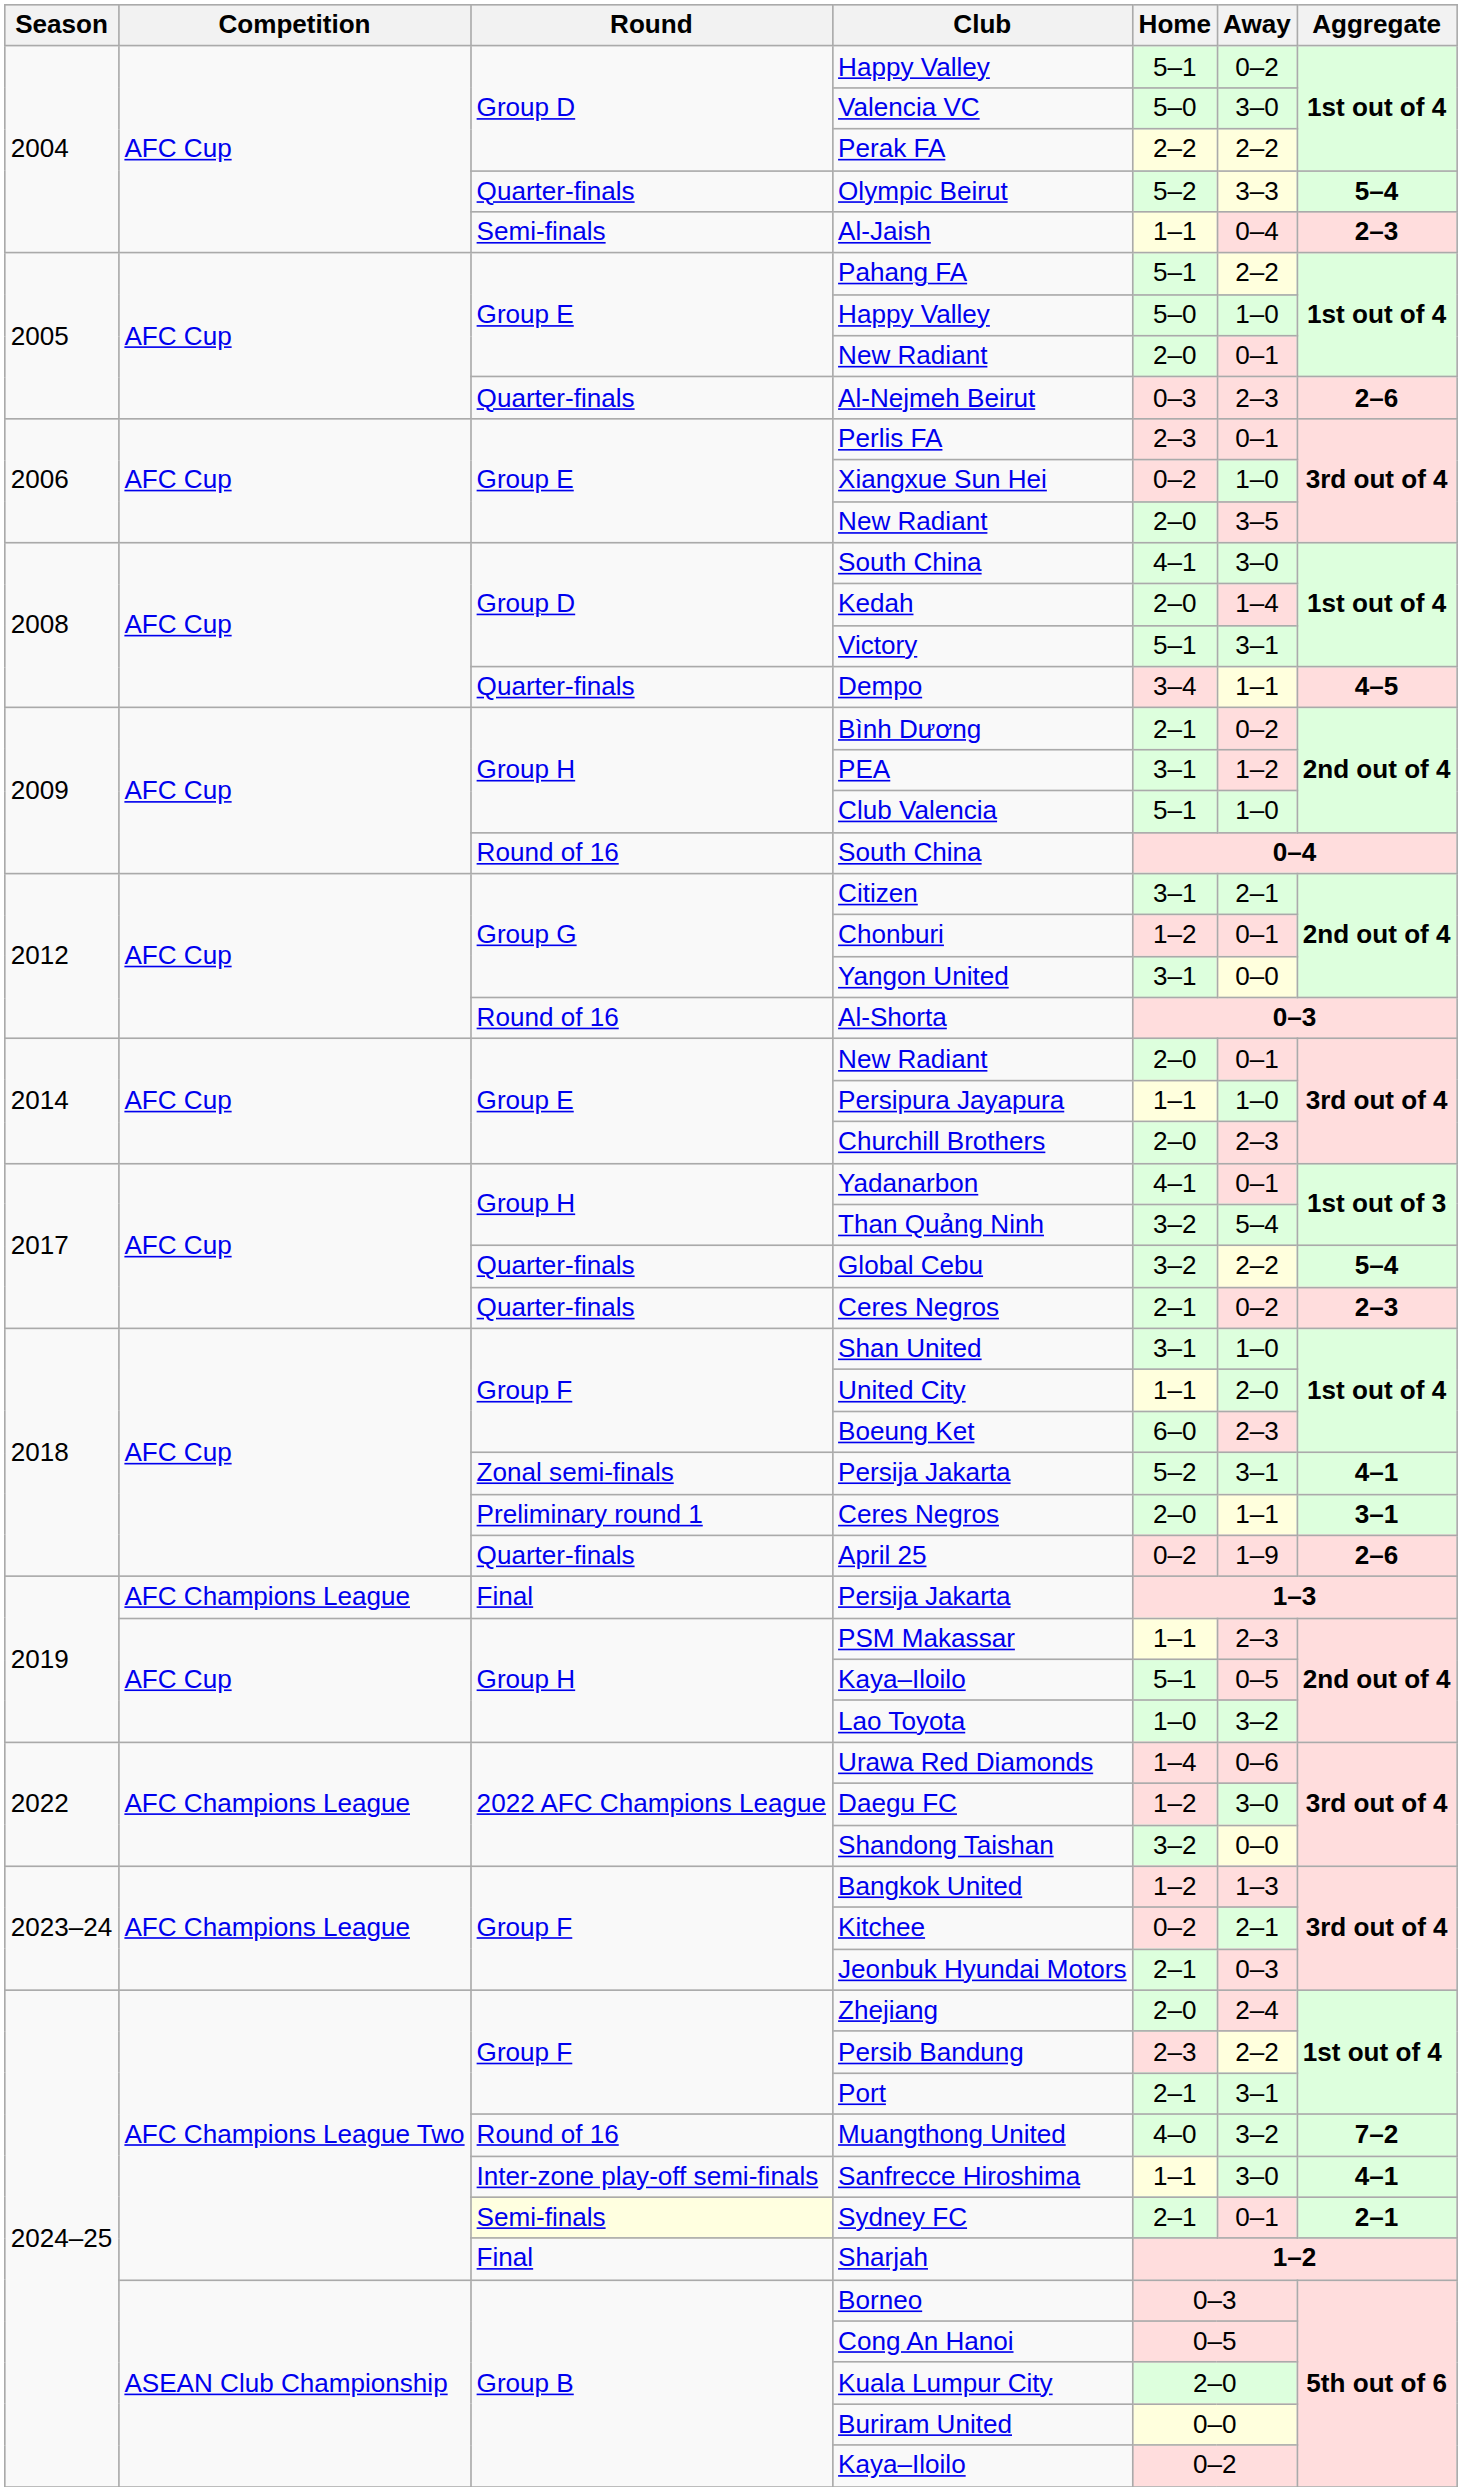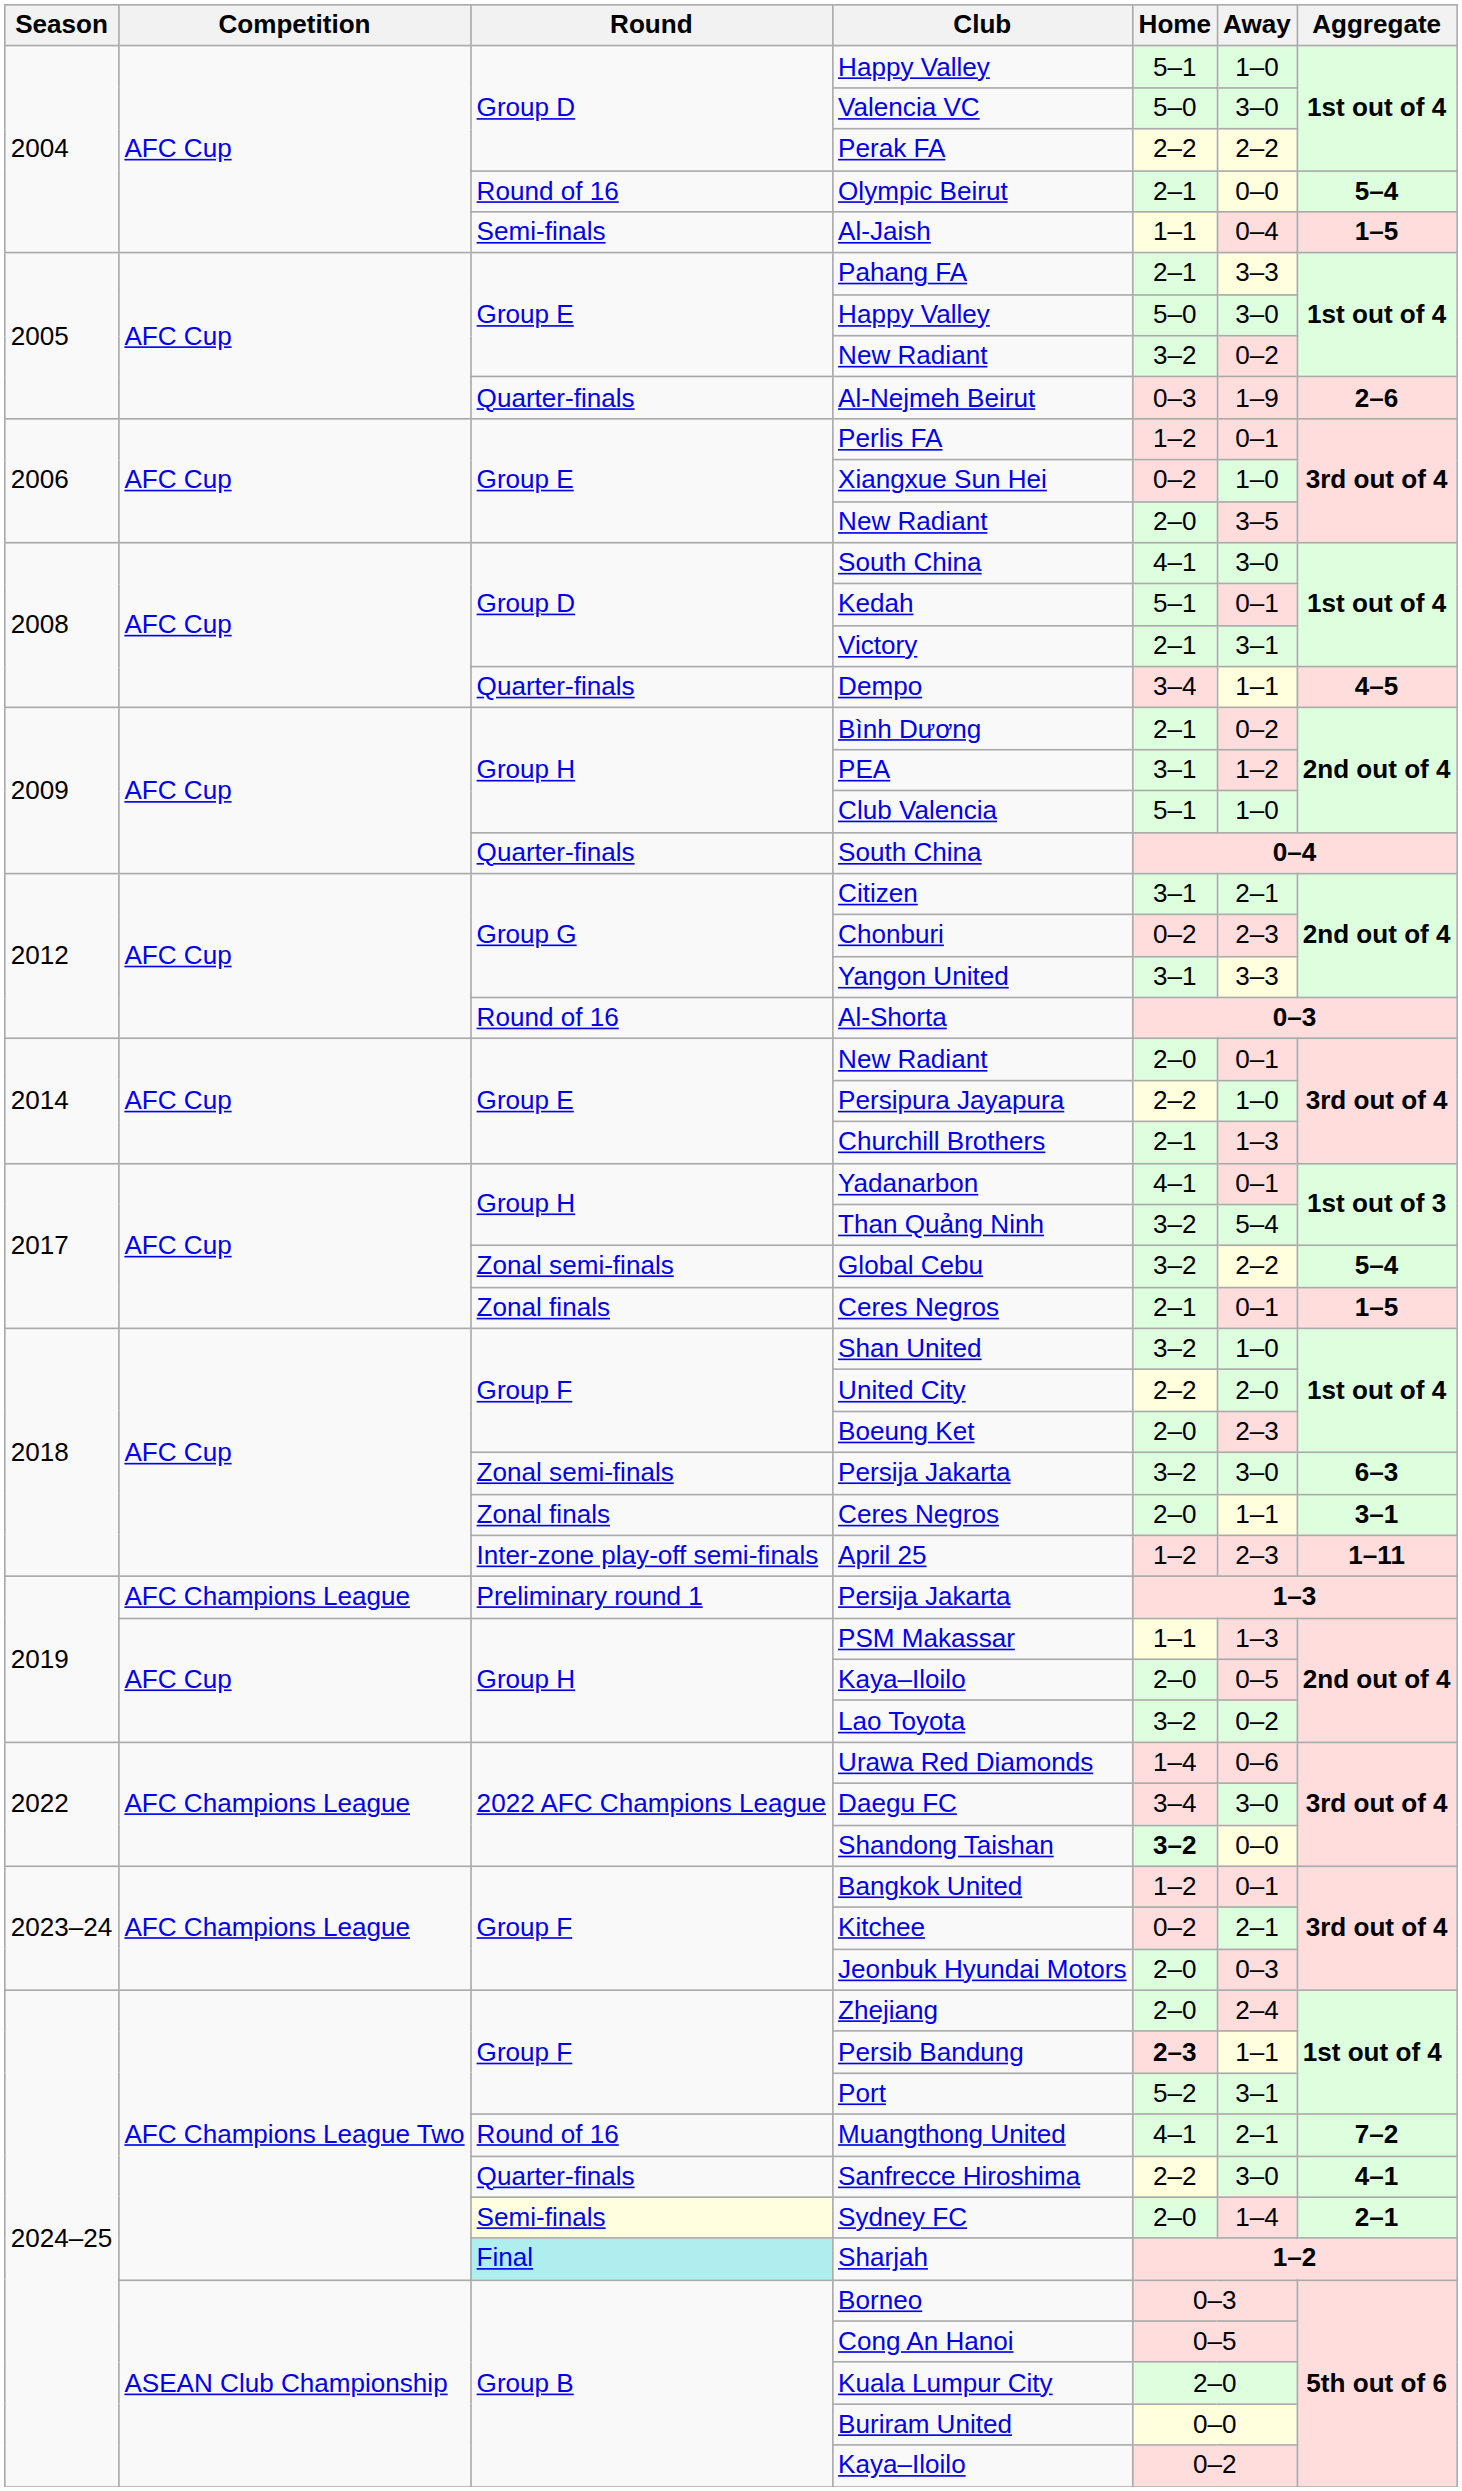(1257, 66) 0–2 -> (1257, 66) 1–0
(556, 190) Quarter-finals -> (548, 190) Round of 16
(1175, 190) 5–2 -> (1175, 190) 2–1
(1257, 190) 3–3 -> (1257, 190) 0–0
(1377, 231) 2–3 -> (1377, 231) 1–5
(1175, 273) 5–1 -> (1175, 273) 2–1
(1257, 273) 2–2 -> (1257, 273) 3–3
(1257, 314) 1–0 -> (1257, 314) 3–0
(1175, 356) 2–0 -> (1175, 356) 3–2
(1257, 356) 0–1 -> (1257, 356) 0–2
(1257, 397) 2–3 -> (1257, 397) 1–9
(1175, 438) 2–3 -> (1175, 438) 1–2
(1175, 604) 2–0 -> (1175, 604) 5–1
(1257, 604) 1–4 -> (1257, 604) 0–1
(1175, 645) 5–1 -> (1175, 645) 2–1
(548, 852) Round of 16 -> (556, 852) Quarter-finals
(1175, 935) 1–2 -> (1175, 935) 0–2
(1257, 935) 0–1 -> (1257, 935) 2–3
(1257, 976) 0–0 -> (1257, 976) 3–3
(1175, 1100) 1–1 -> (1175, 1100) 2–2
(1175, 1141) 2–0 -> (1175, 1141) 2–1
(1257, 1141) 2–3 -> (1257, 1141) 1–3
(556, 1266) Quarter-finals -> (575, 1266) Zonal semi-finals
(556, 1307) Quarter-finals -> (543, 1307) Zonal finals
(1257, 1307) 0–2 -> (1257, 1307) 0–1
(1377, 1307) 2–3 -> (1377, 1307) 1–5
(1175, 1348) 3–1 -> (1175, 1348) 3–2
(1175, 1390) 1–1 -> (1175, 1390) 2–2
(1175, 1431) 6–0 -> (1175, 1431) 2–0
(1175, 1472) 5–2 -> (1175, 1472) 3–2
(1257, 1472) 3–1 -> (1257, 1472) 3–0
(1377, 1472) 4–1 -> (1377, 1472) 6–3
(590, 1514) Preliminary round 1 -> (543, 1514) Zonal finals
(556, 1555) Quarter-finals -> (647, 1555) Inter-zone play-off semi-finals
(1175, 1555) 0–2 -> (1175, 1555) 1–2
(1257, 1555) 1–9 -> (1257, 1555) 2–3
(1377, 1555) 2–6 -> (1377, 1555) 1–11
(505, 1596) Final -> (590, 1596) Preliminary round 1
(1257, 1638) 2–3 -> (1257, 1638) 1–3
(1175, 1679) 5–1 -> (1175, 1679) 2–0
(1175, 1720) 1–0 -> (1175, 1720) 3–2
(1257, 1720) 3–2 -> (1257, 1720) 0–2
(1175, 1803) 1–2 -> (1175, 1803) 3–4
(1175, 1845) normal -> (1175, 1845) bold
(1257, 1886) 1–3 -> (1257, 1886) 0–1
(1175, 1969) 2–1 -> (1175, 1969) 2–0
(1175, 2051) normal -> (1175, 2051) bold
(1257, 2051) 2–2 -> (1257, 2051) 1–1
(1175, 2093) 2–1 -> (1175, 2093) 5–2
(1175, 2134) 4–0 -> (1175, 2134) 4–1
(1257, 2134) 3–2 -> (1257, 2134) 2–1
(647, 2175) Inter-zone play-off semi-finals -> (556, 2175) Quarter-finals
(1175, 2175) 1–1 -> (1175, 2175) 2–2
(1175, 2217) 2–1 -> (1175, 2217) 2–0
(1257, 2217) 0–1 -> (1257, 2217) 1–4
(505, 2258) no background -> (505, 2258) paleturquoise background
